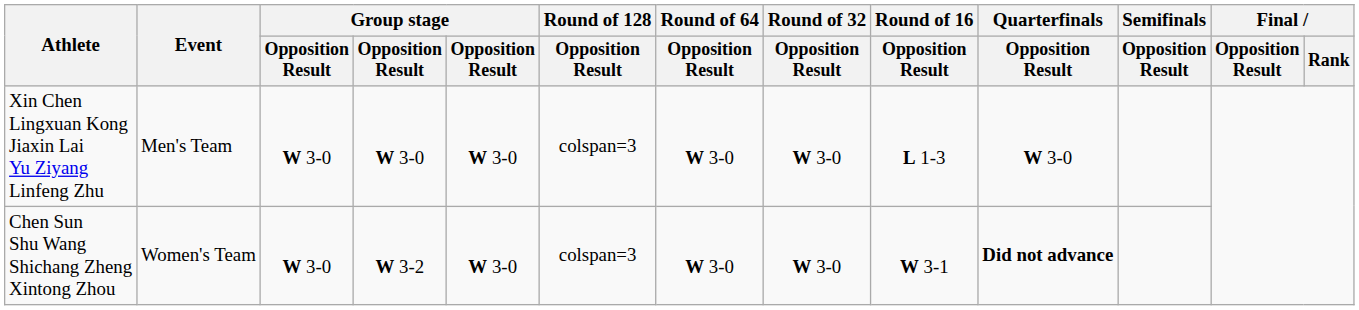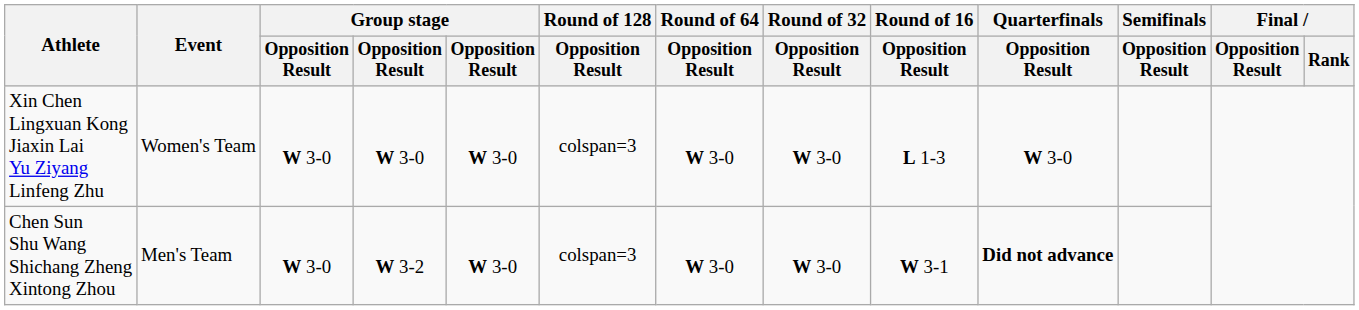(187, 146) Men's Team -> (198, 146) Women's Team
(198, 255) Women's Team -> (187, 255) Men's Team
